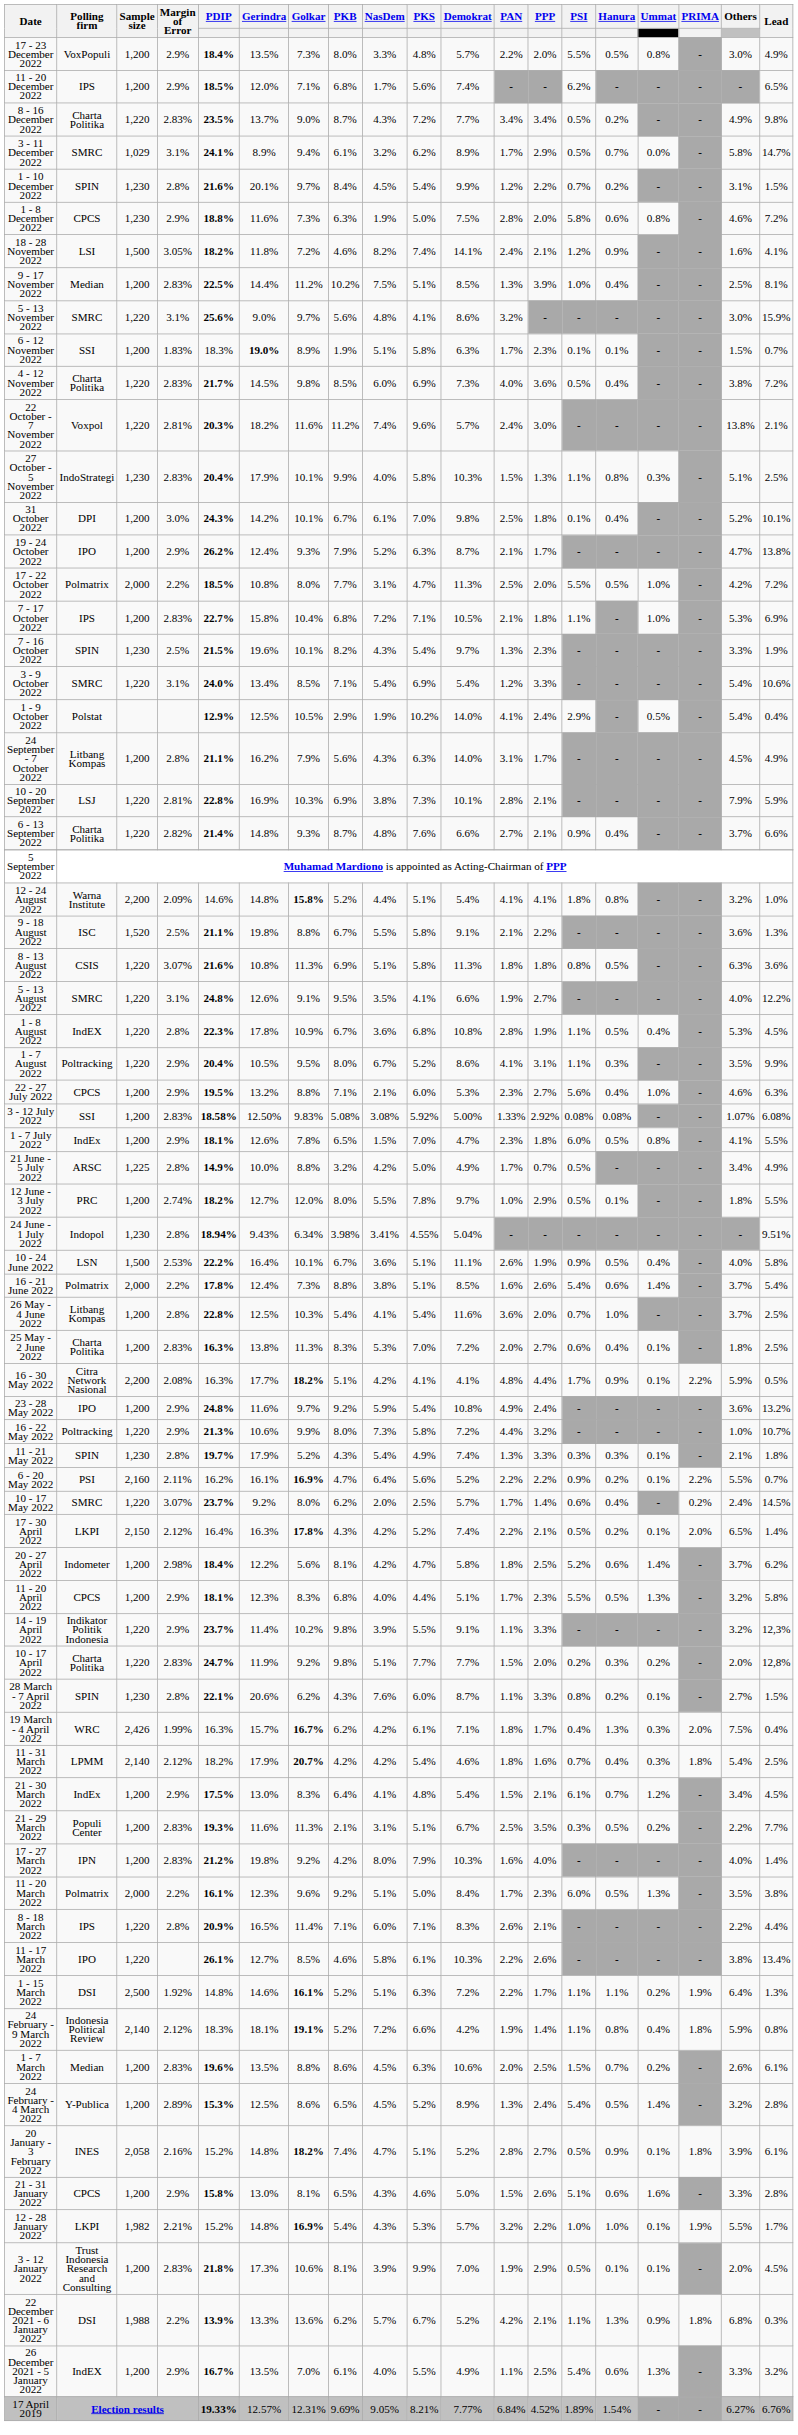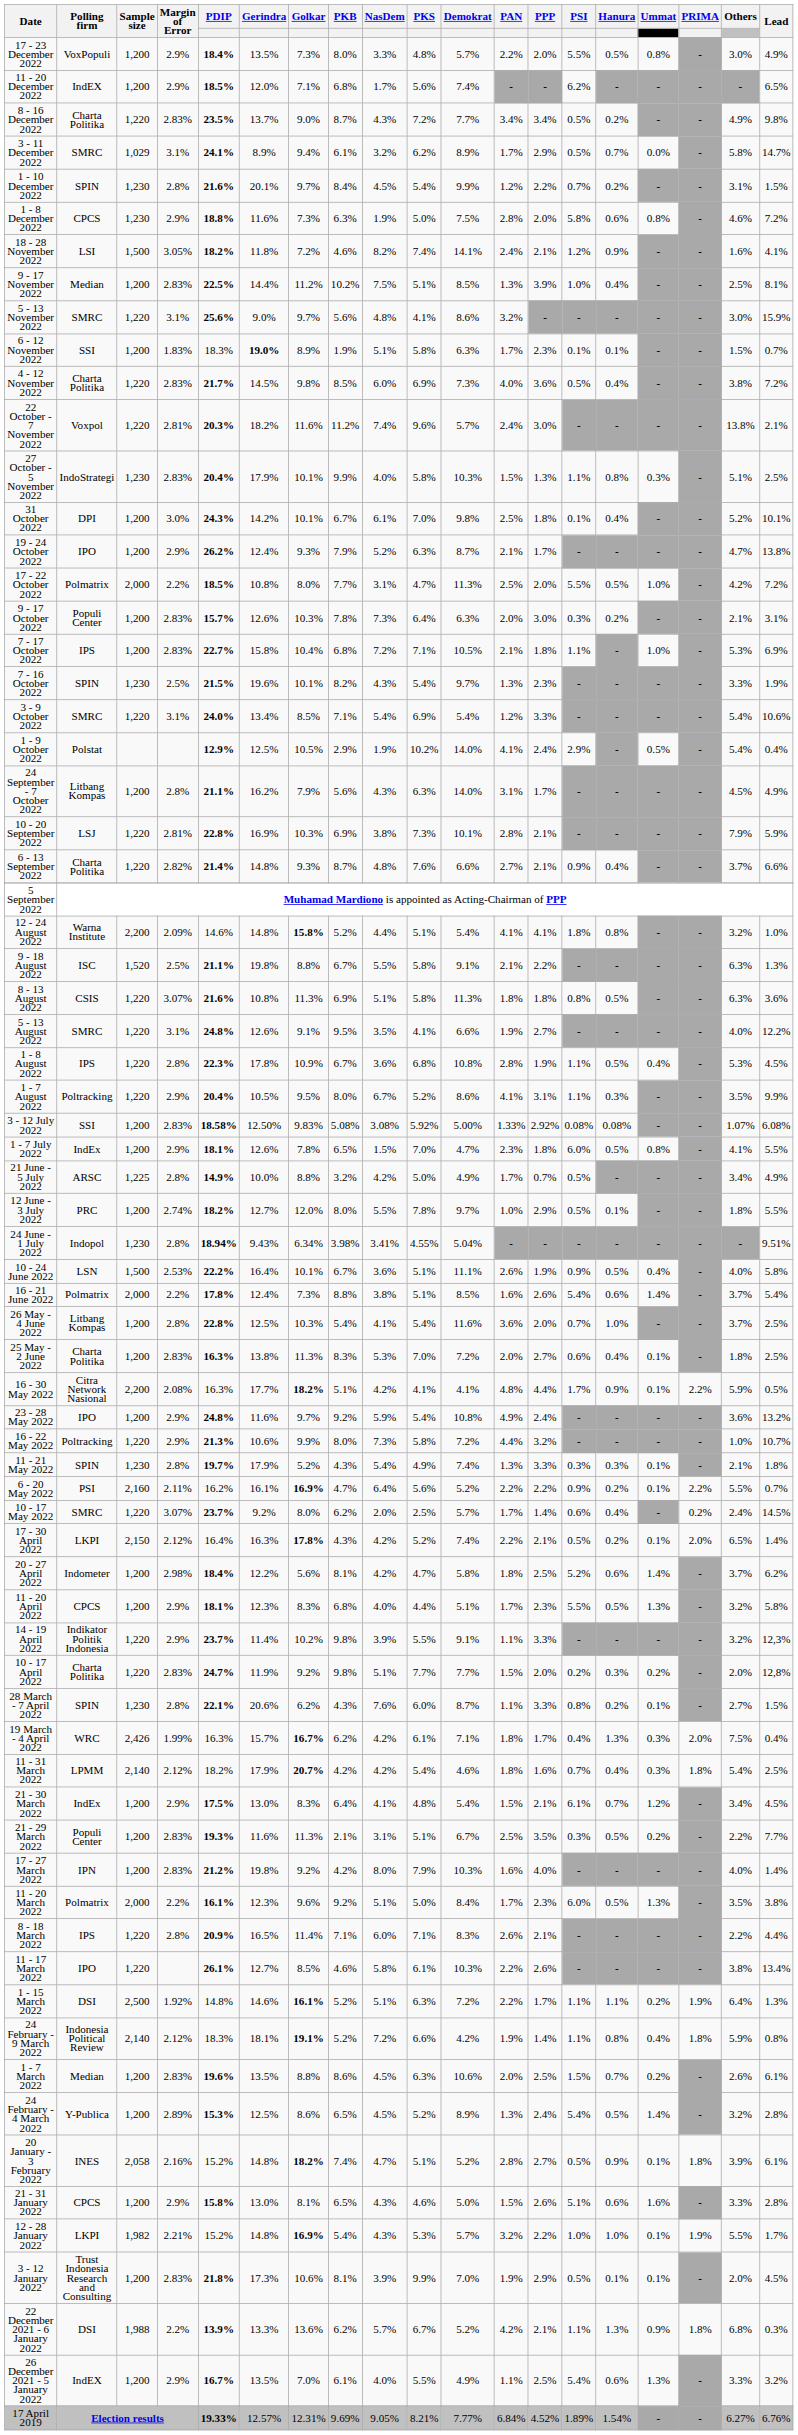(87, 87) IPS -> (87, 87) IndEX
+ row: (31, 618)
(740, 933) 3.6% -> (740, 965) 6.3%
(87, 1031) IndEX -> (87, 1064) IPS
- row: (31, 1092)
